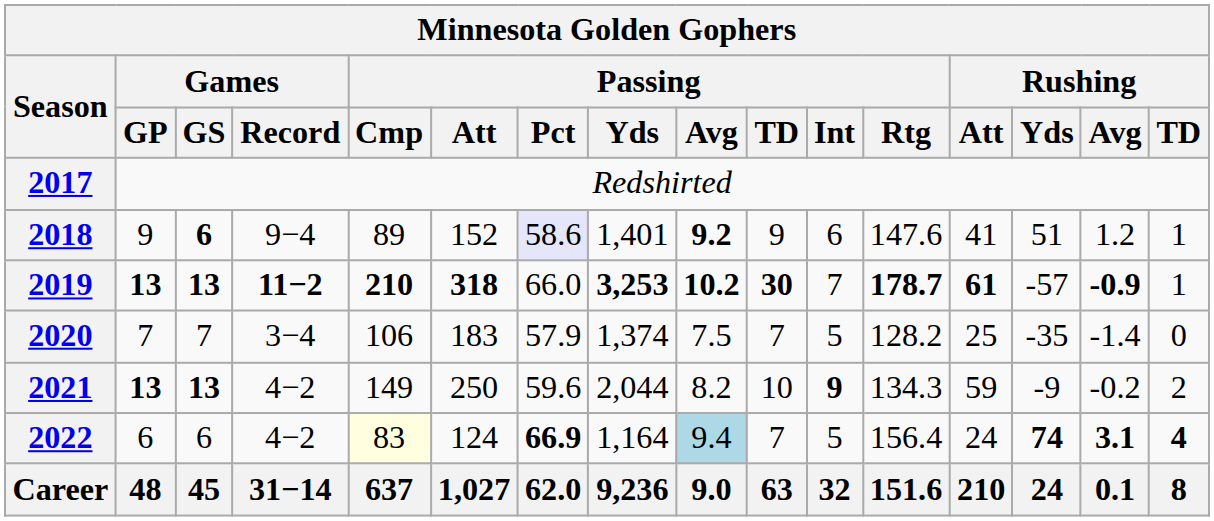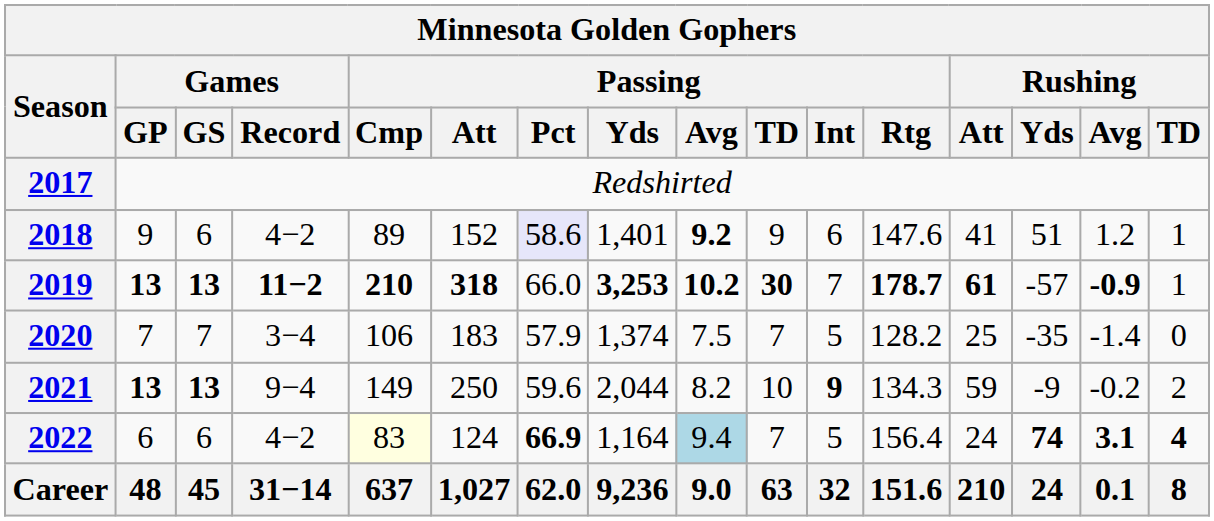(204, 234) bold -> (204, 234) normal
(290, 234) 9−4 -> (290, 234) 4−2
(290, 387) 4−2 -> (290, 387) 9−4
